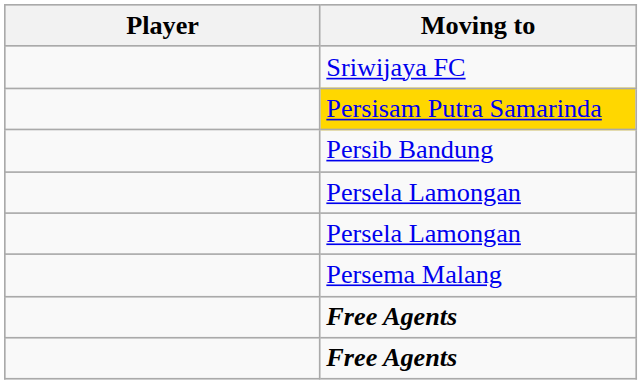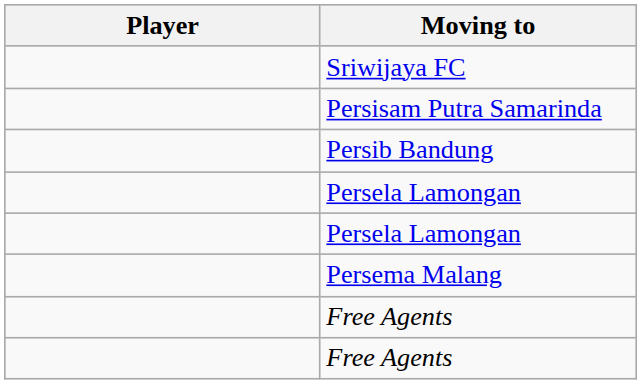(464, 108) gold background -> (464, 108) no background
(392, 316) bold -> (389, 316) normal
(392, 358) bold -> (389, 358) normal
